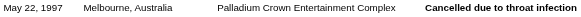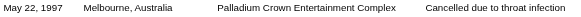(501, 7) bold -> (495, 7) normal
